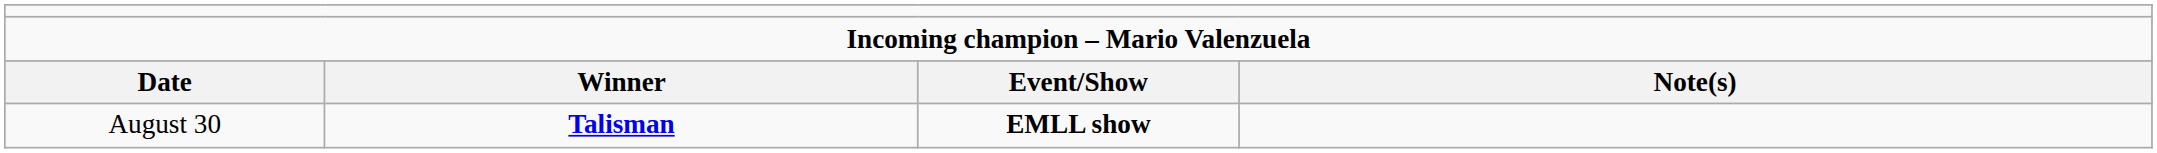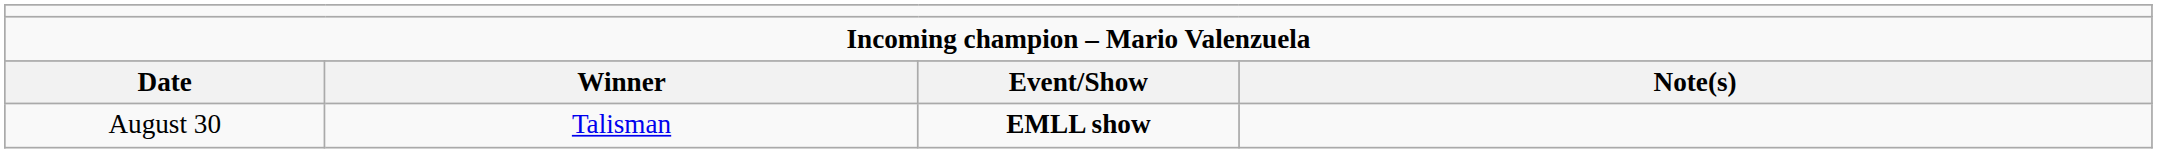(622, 124) bold -> (622, 124) normal
